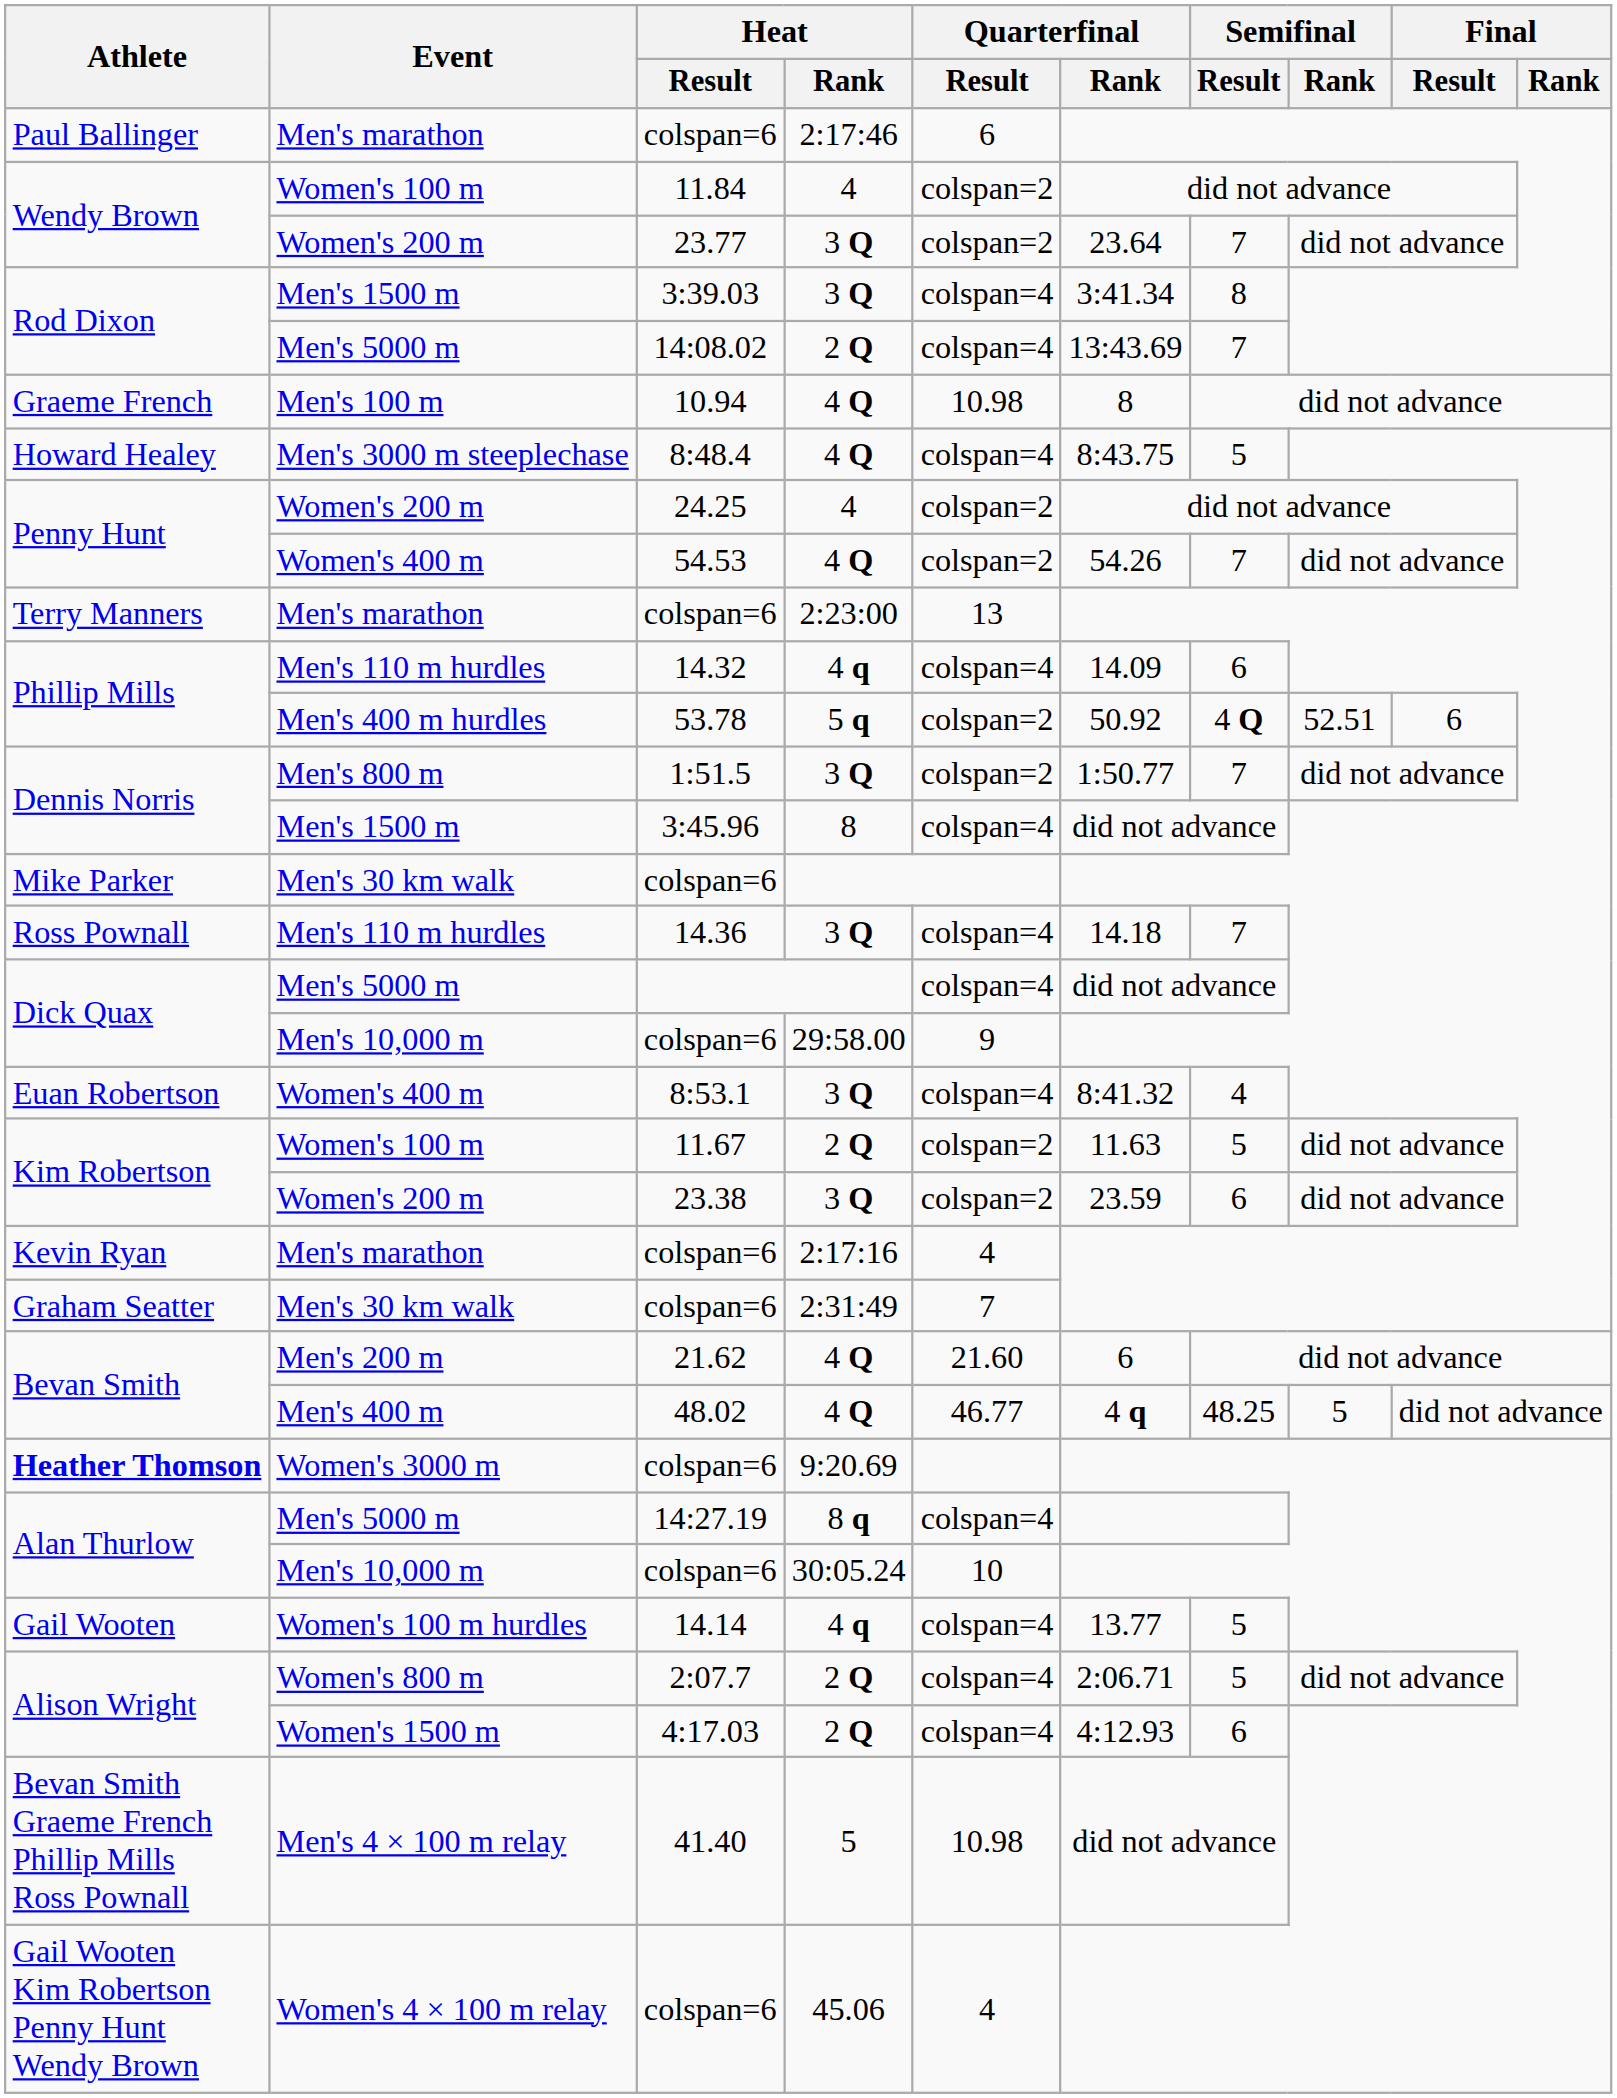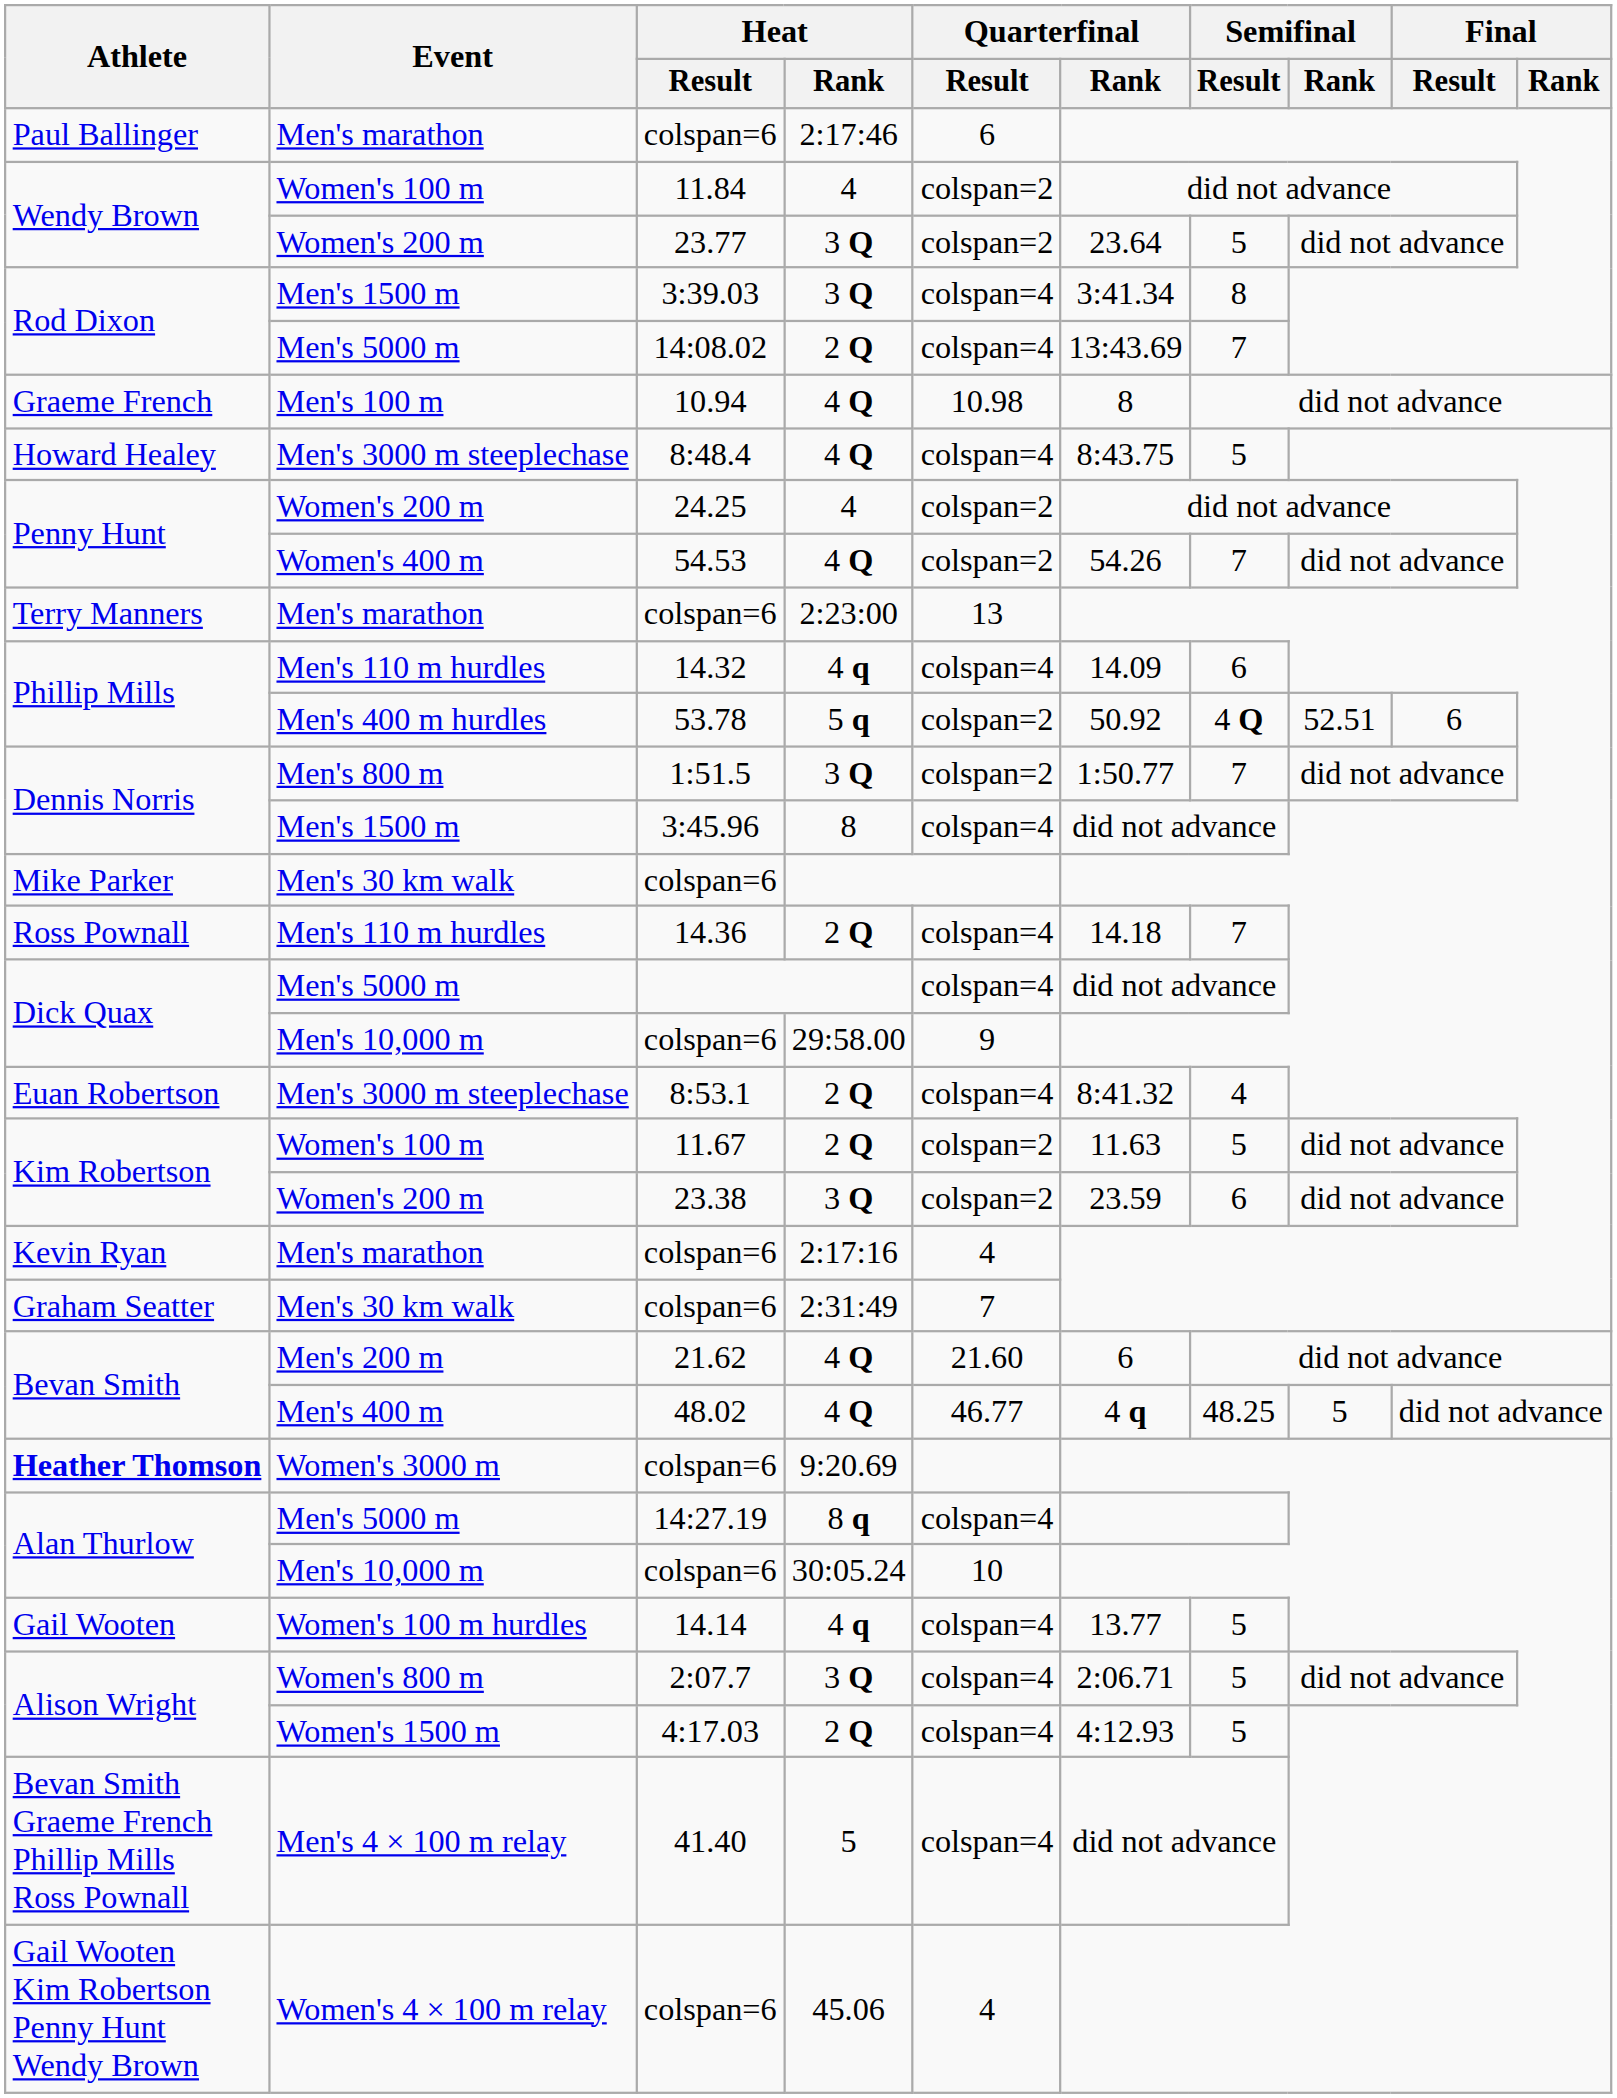(1239, 241) 7 -> (1239, 241) 5
(849, 933) 3 Q -> (849, 933) 2 Q
(380, 1092) Women's 400 m -> (453, 1092) Men's 3000 m steeplechase
(849, 1092) 3 Q -> (849, 1092) 2 Q
(849, 1677) 2 Q -> (849, 1677) 3 Q
(1239, 1731) 6 -> (1239, 1731) 5
(987, 1841) 10.98 -> (987, 1841) colspan=4
